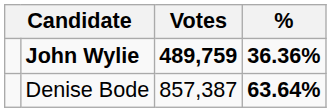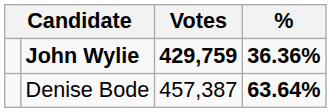(198, 55) 489,759 -> (198, 55) 429,759
(198, 90) 857,387 -> (198, 90) 457,387
